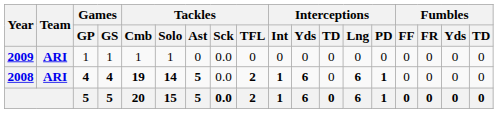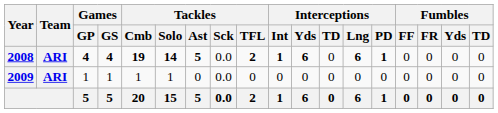rows swapped: (21, 77) <-> (21, 56)
